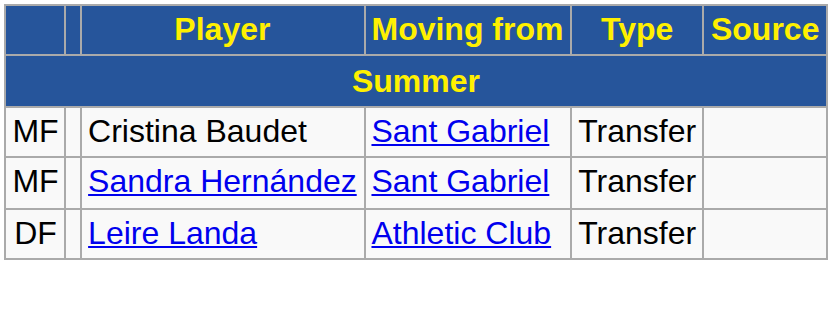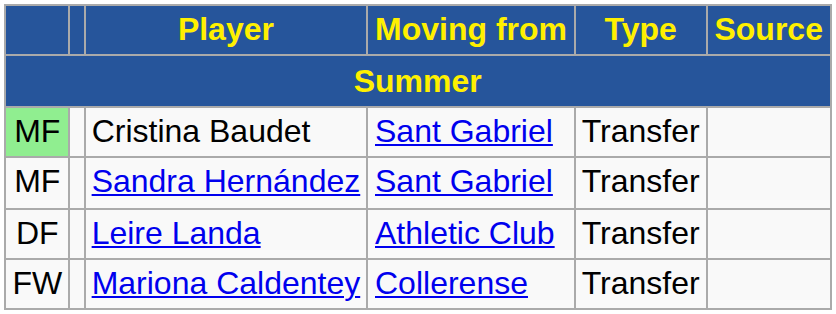(35, 131) no background -> (37, 131) lightgreen background
+ row: (226, 283)
